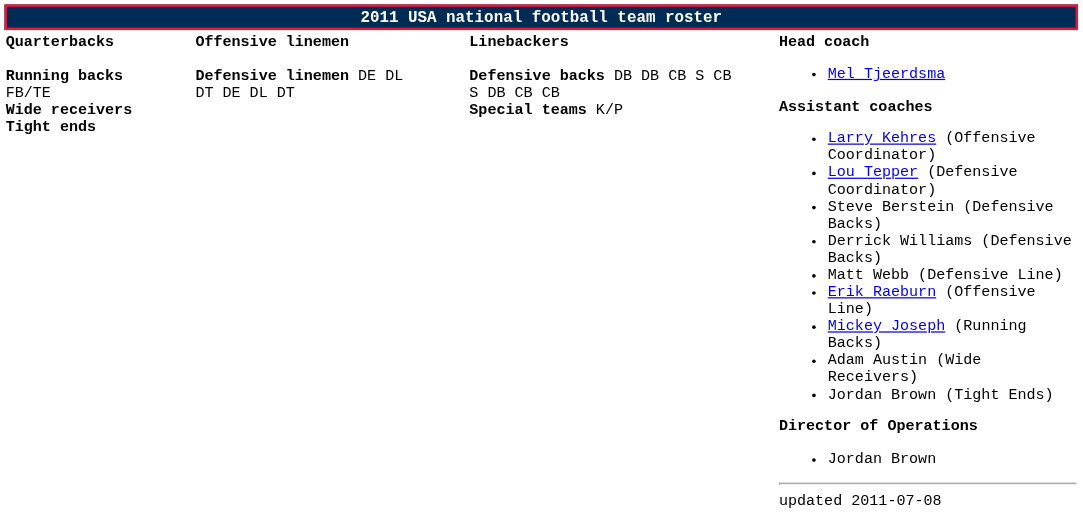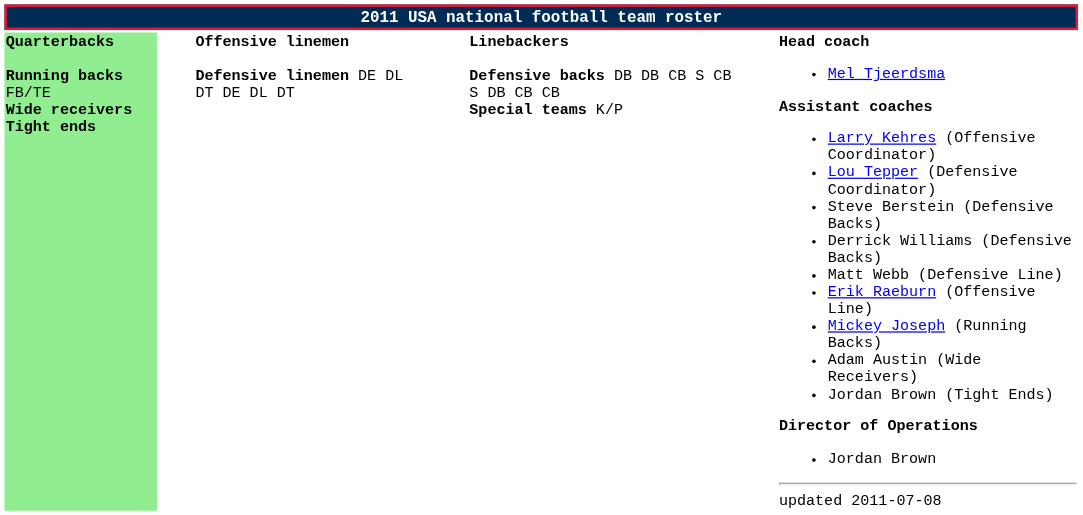(69, 85) no background -> (69, 85) lightgreen background
